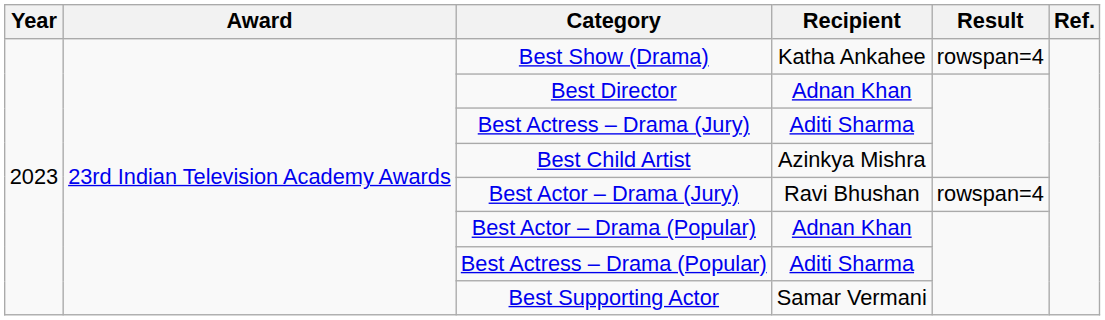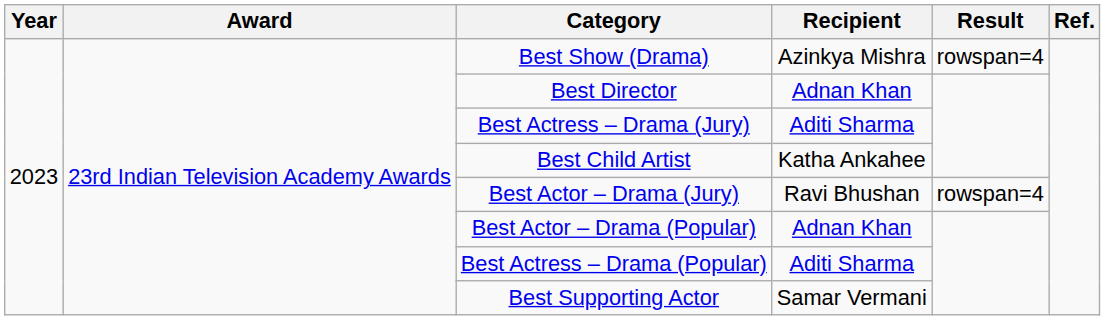(852, 56) Katha Ankahee -> (852, 56) Azinkya Mishra
(852, 159) Azinkya Mishra -> (852, 159) Katha Ankahee
